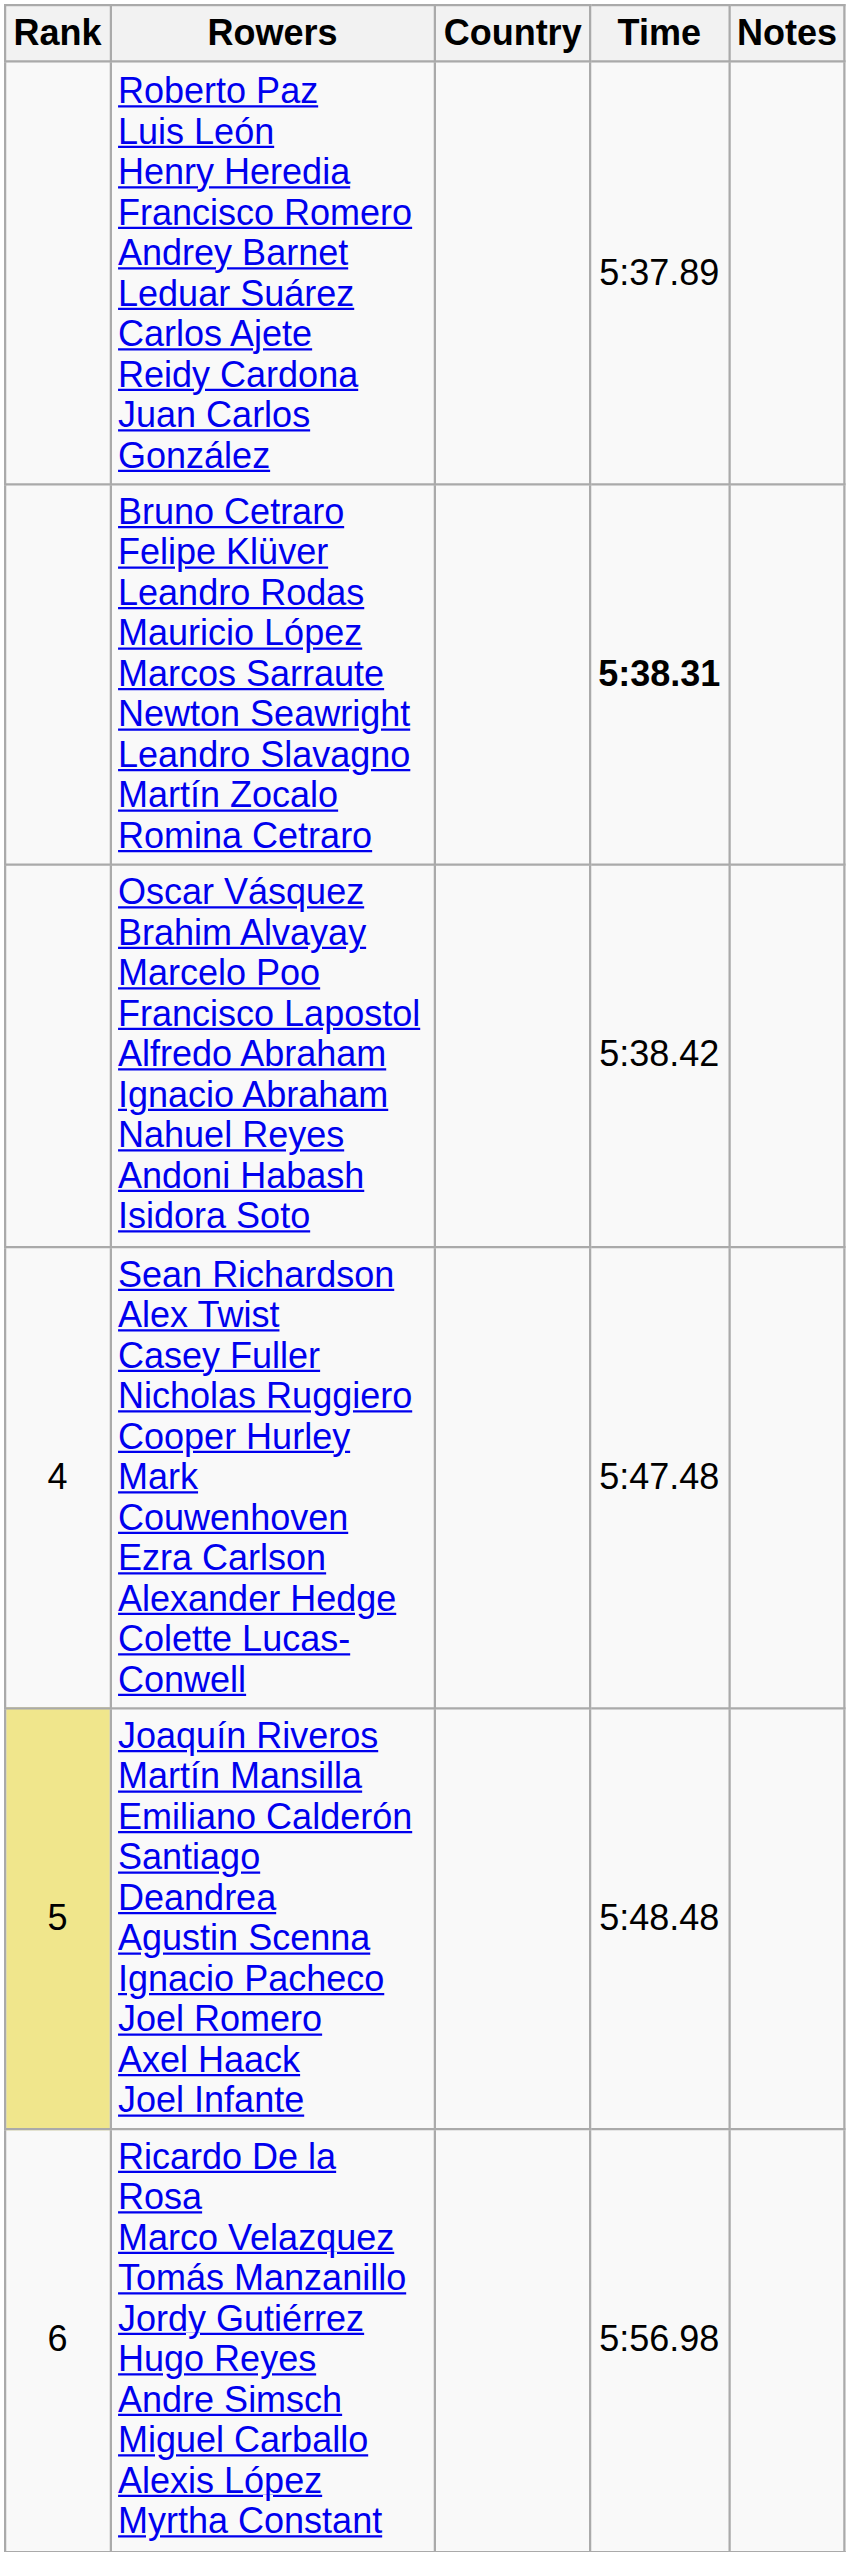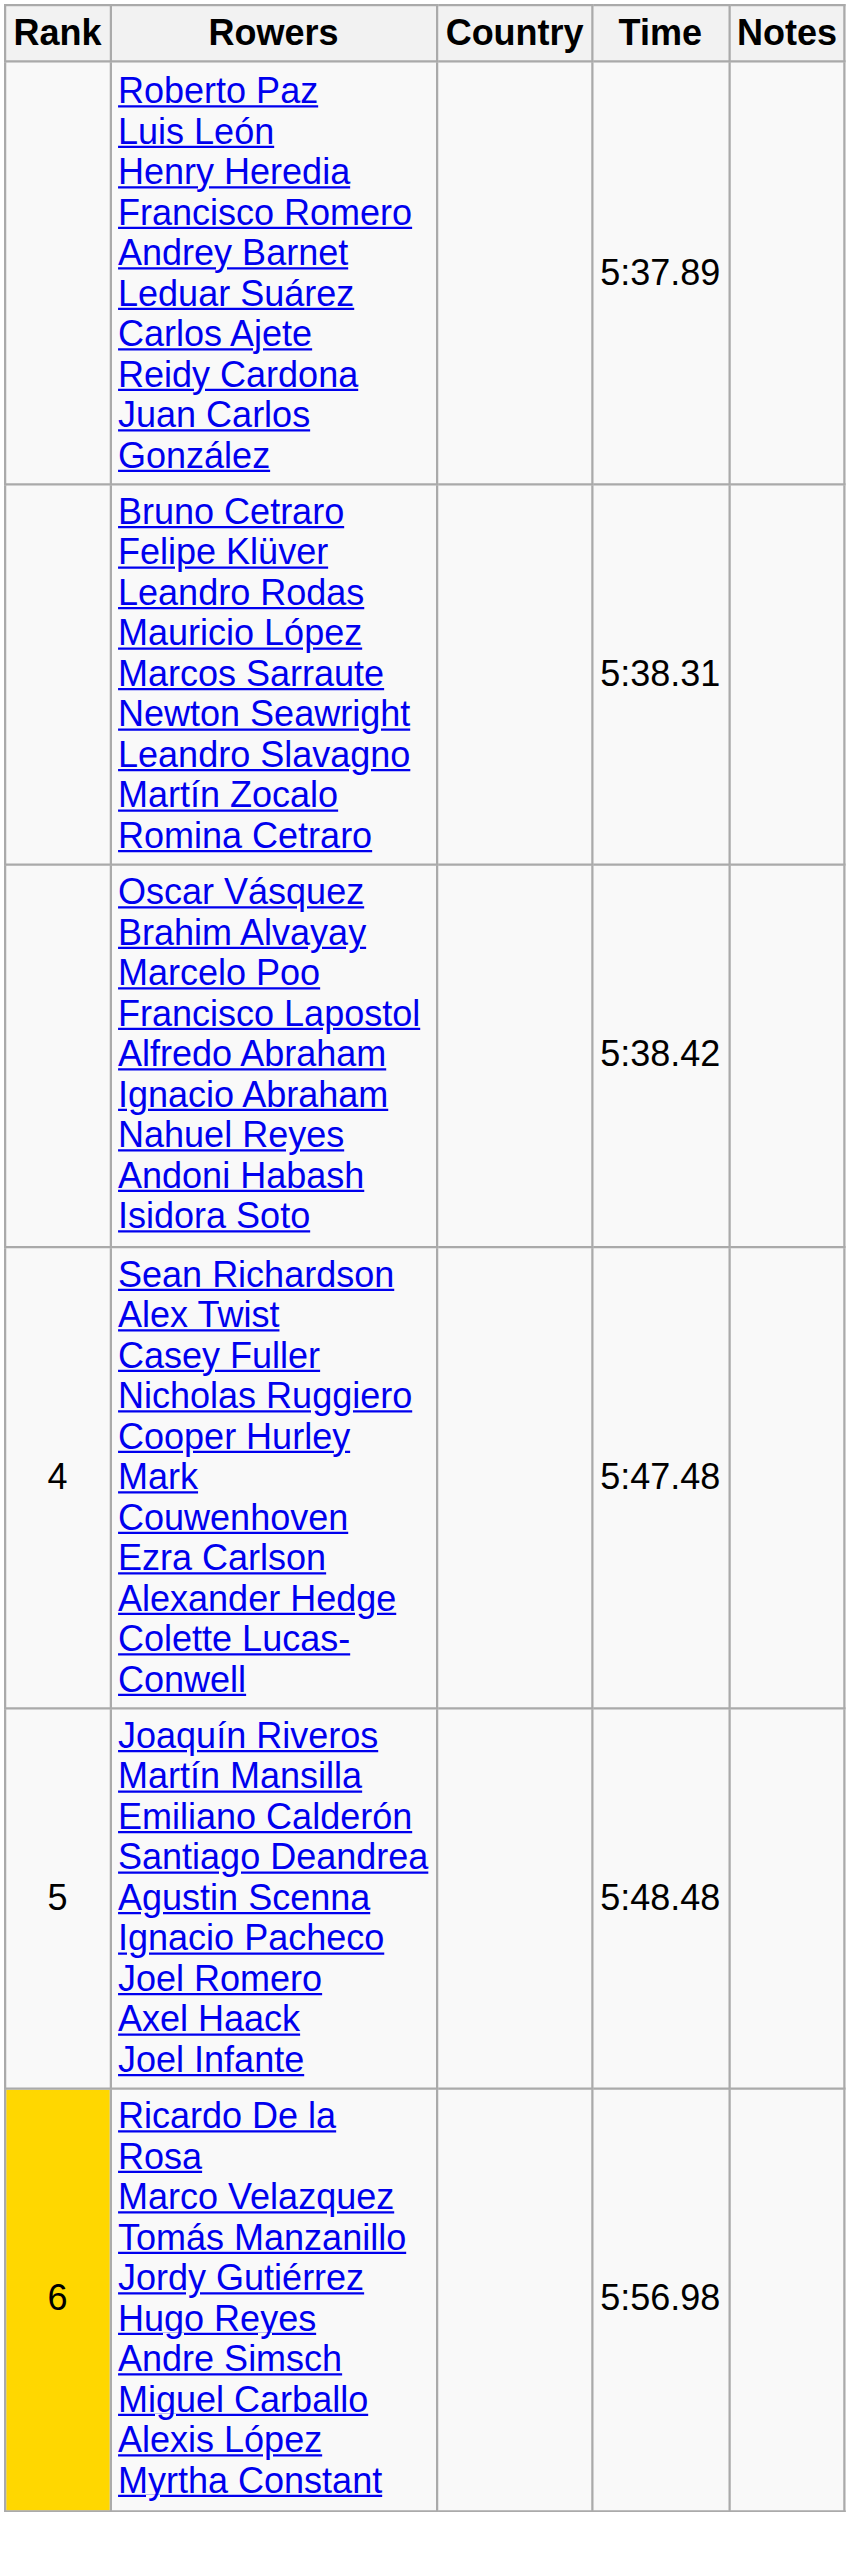(659, 673) bold -> (660, 673) normal
(57, 1918) khaki background -> (57, 1898) no background
(57, 2339) no background -> (57, 2299) gold background
